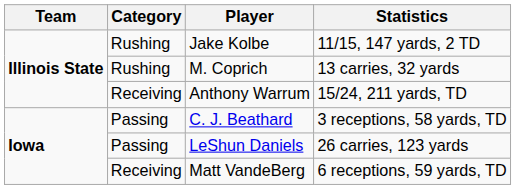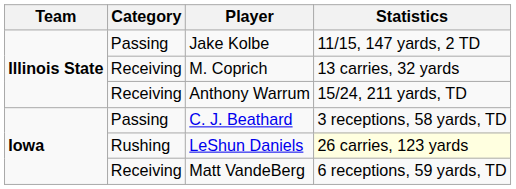(141, 43) Rushing -> (140, 43) Passing
(141, 68) Rushing -> (146, 68) Receiving
(140, 145) Passing -> (141, 145) Rushing
(393, 145) no background -> (393, 145) lightyellow background
